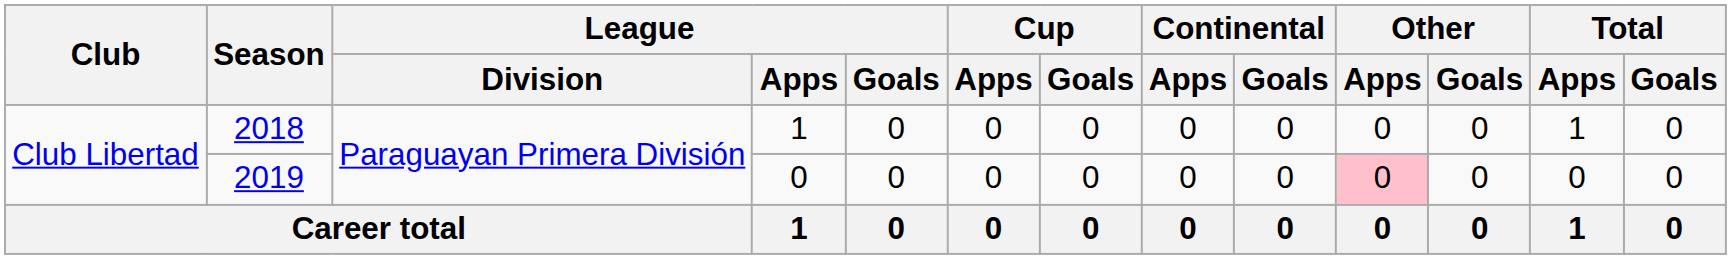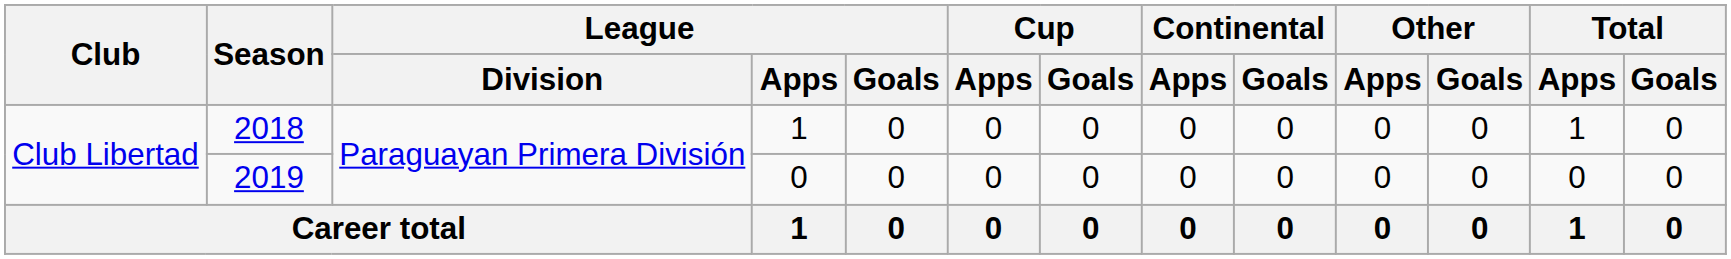(1382, 178) pink background -> (1382, 178) no background
